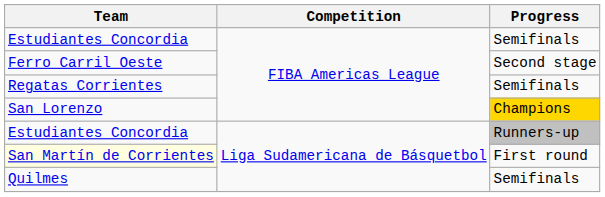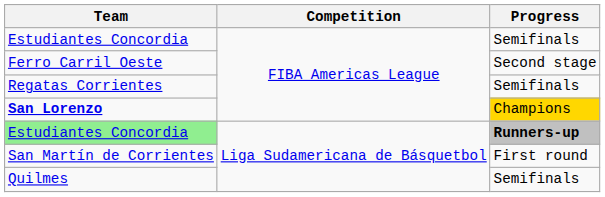(55, 109) normal -> (55, 109) bold
(98, 133) no background -> (98, 133) lightgreen background
(536, 133) normal -> (536, 133) bold
(111, 156) lightyellow background -> (111, 156) no background
